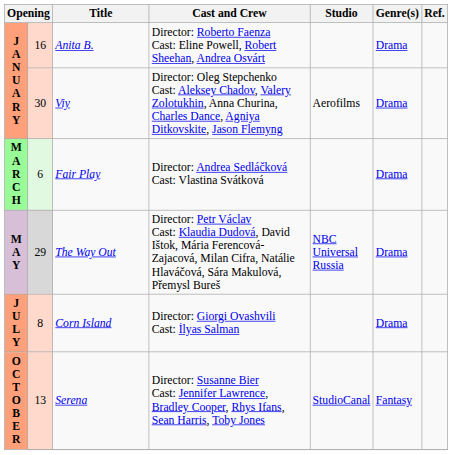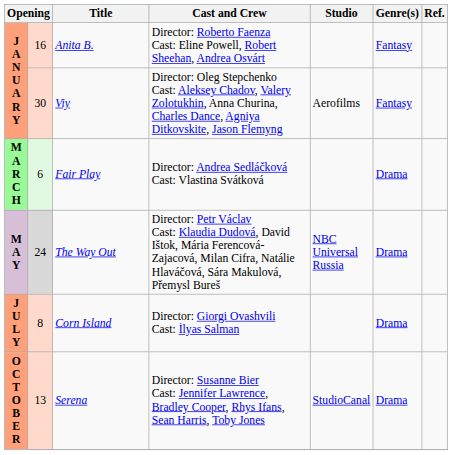(392, 45) Drama -> (394, 45) Fantasy
(392, 103) Drama -> (394, 103) Fantasy
(40, 252) 29 -> (40, 252) 24
(394, 400) Fantasy -> (392, 400) Drama
